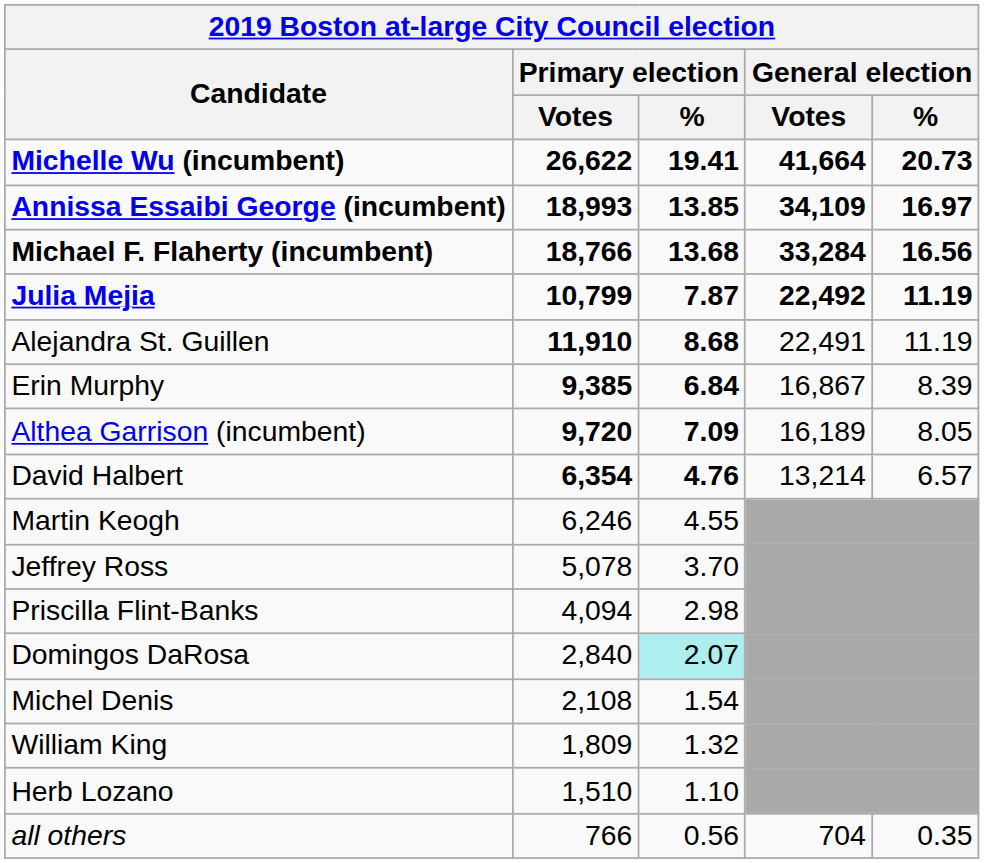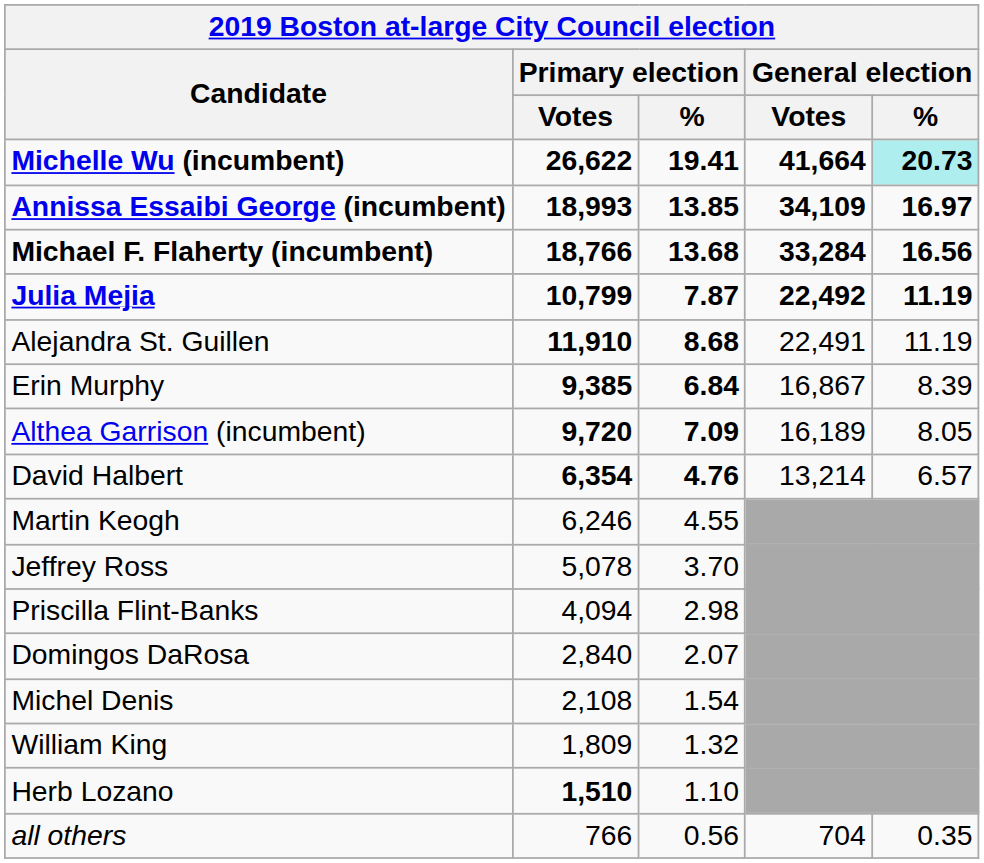(937, 161) no background -> (937, 161) paleturquoise background
(711, 655) paleturquoise background -> (711, 655) no background
(597, 790) normal -> (597, 790) bold
